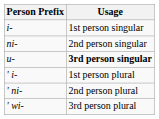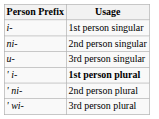(110, 59) bold -> (107, 59) normal
(102, 75) normal -> (104, 75) bold
